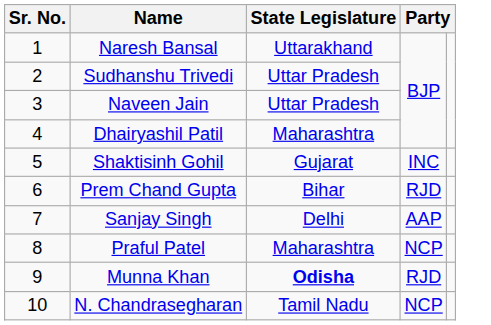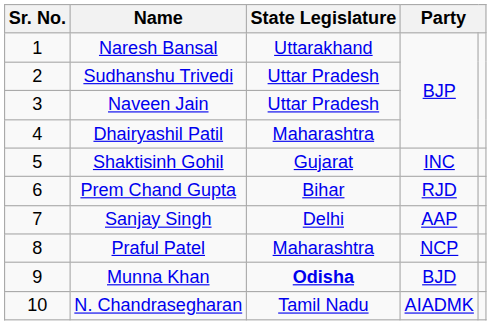(424, 276) RJD -> (439, 276) BJD
(424, 305) NCP -> (439, 305) AIADMK
